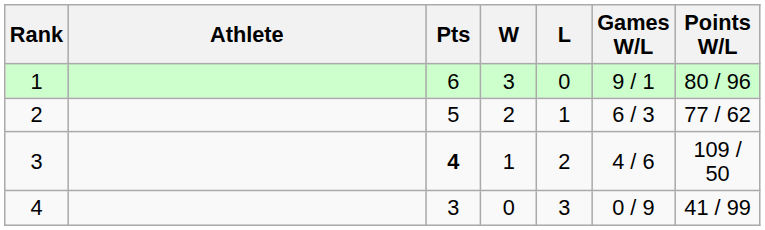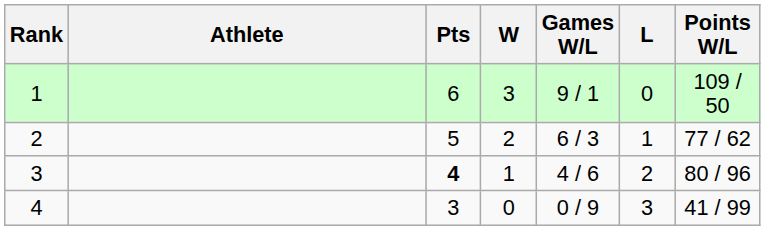columns swapped: (564, 34) <-> (633, 34)
(718, 81) 80 / 96 -> (718, 93) 109 / 50
(718, 162) 109 / 50 -> (718, 174) 80 / 96
